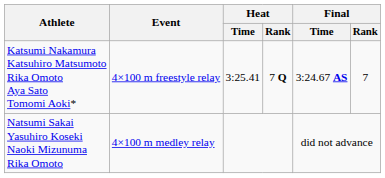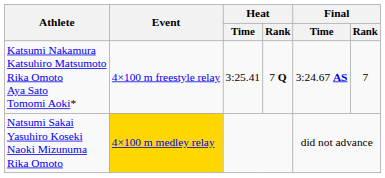(163, 143) no background -> (163, 143) gold background
